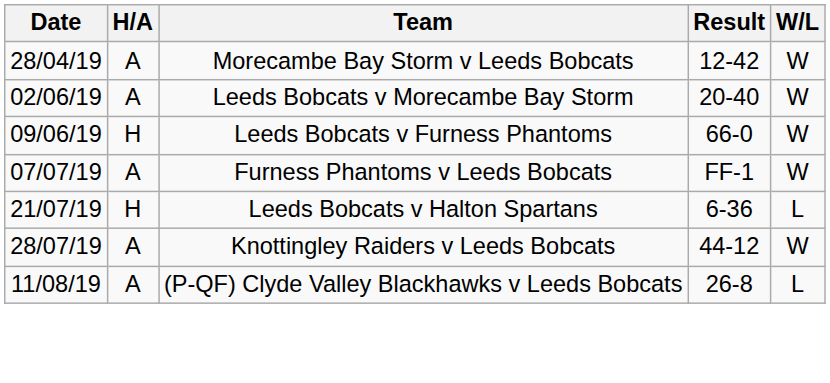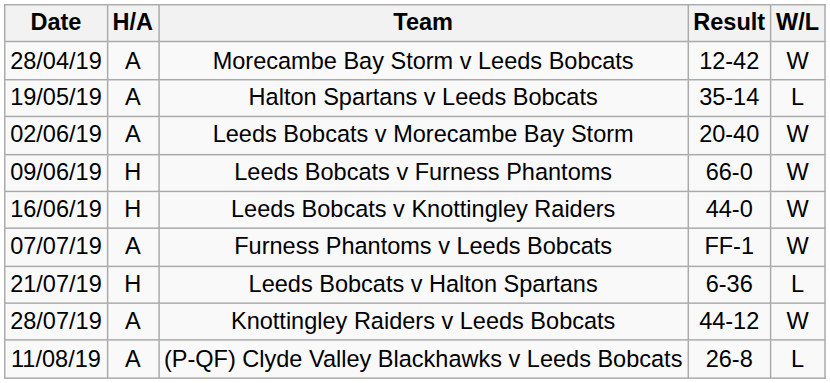+ row: (423, 97)
+ row: (423, 209)
